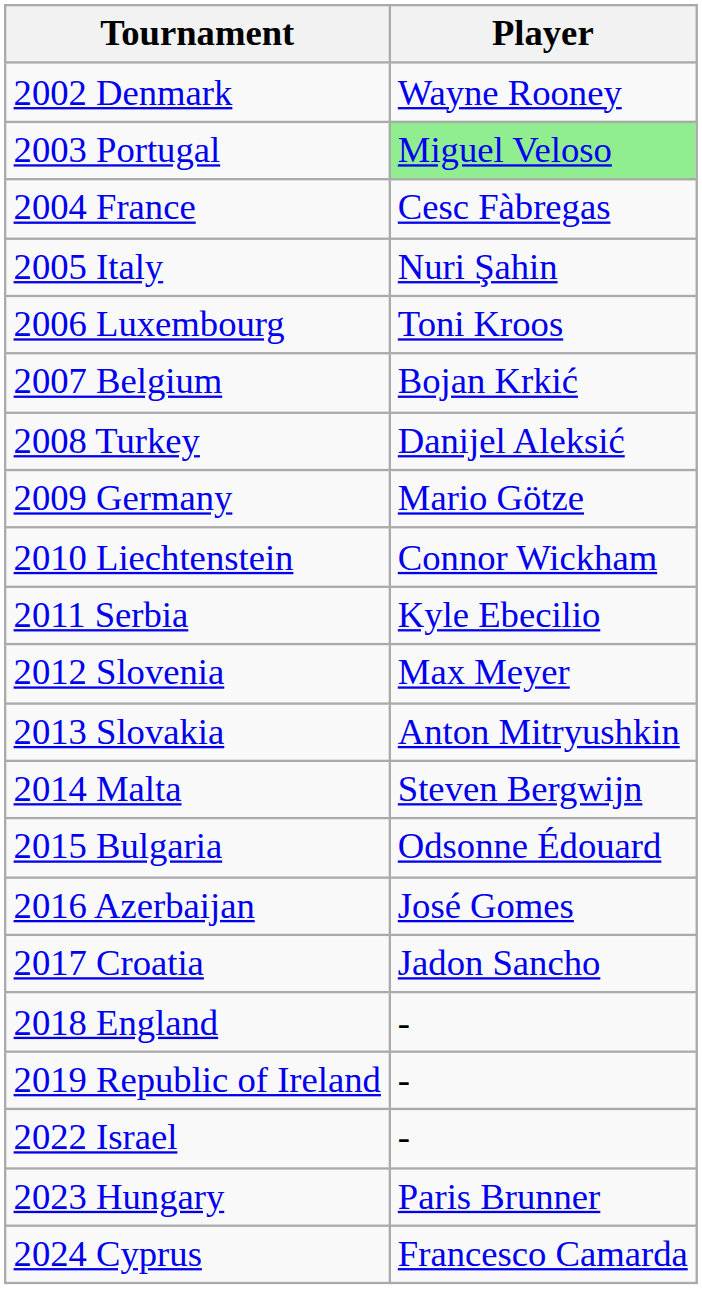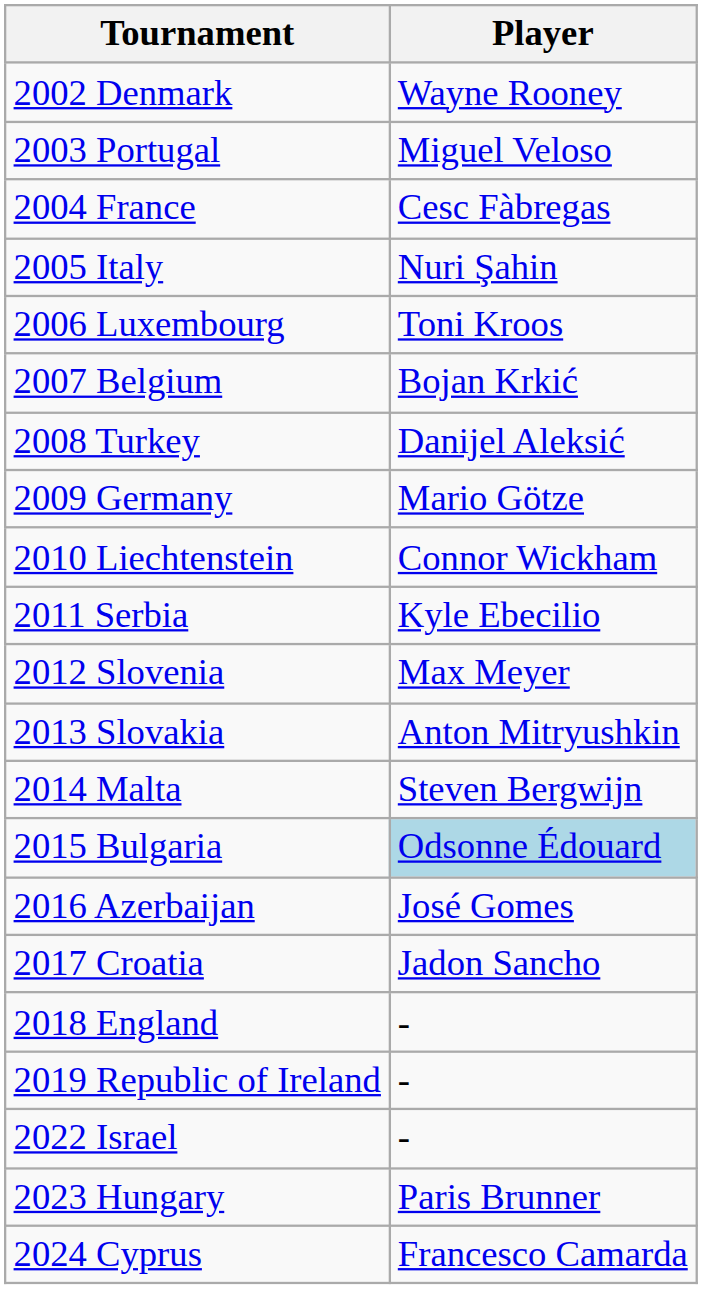(505, 149) lightgreen background -> (505, 149) no background
(530, 847) no background -> (530, 847) lightblue background
